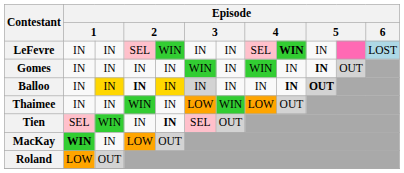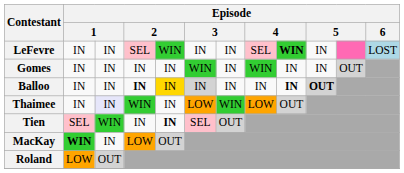(321, 68) bold -> (321, 68) normal
(109, 86) gold background -> (109, 86) no background
(109, 104) no background -> (109, 104) lavender background
